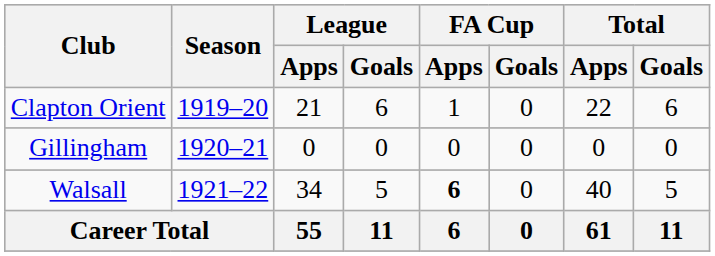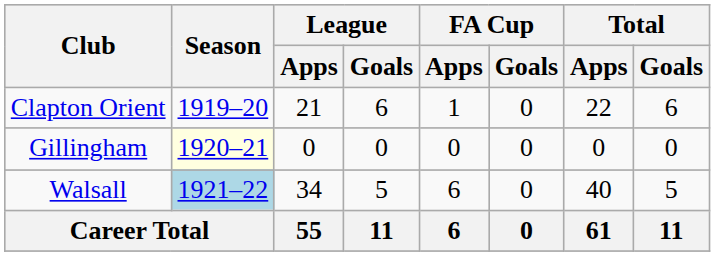(223, 148) no background -> (223, 148) lightyellow background
(223, 189) no background -> (223, 189) lightblue background
(454, 189) bold -> (454, 189) normal
